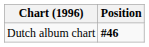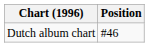(110, 32) bold -> (110, 32) normal
